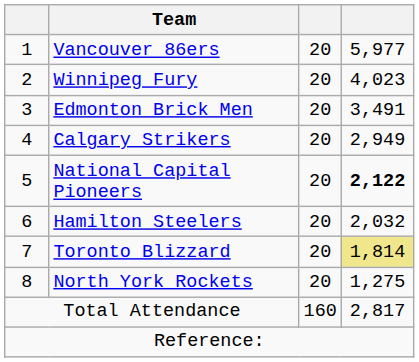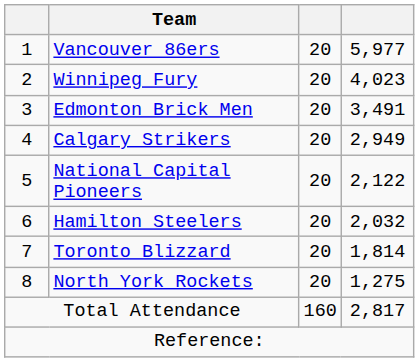(378, 181) bold -> (378, 181) normal
(378, 252) khaki background -> (378, 252) no background
